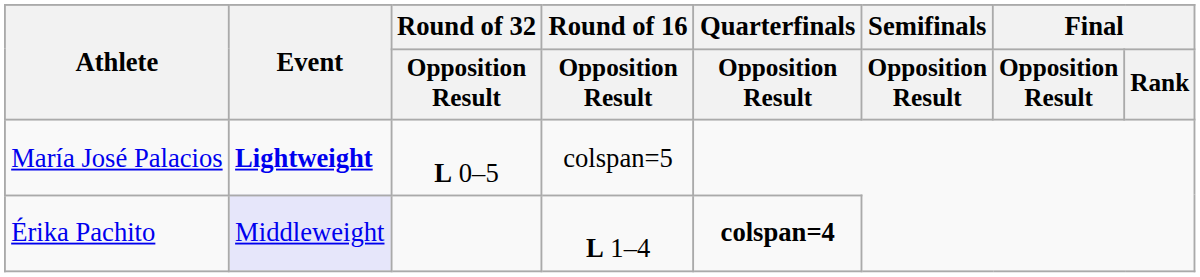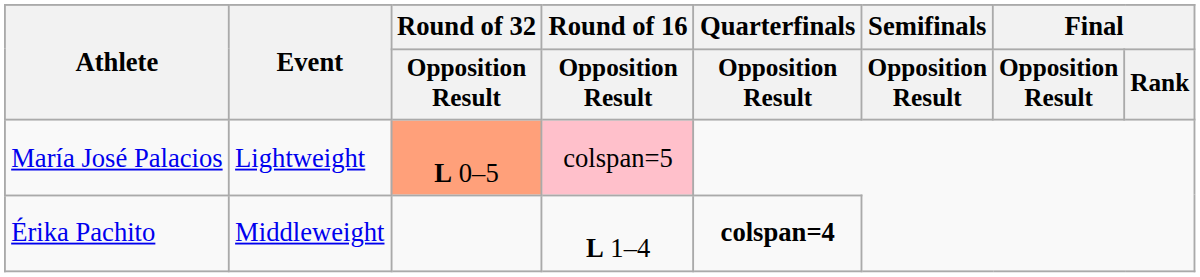(304, 157) bold -> (300, 157) normal
(467, 173) no background -> (467, 173) lightsalmon background
(618, 157) no background -> (618, 157) pink background
(310, 233) lavender background -> (310, 233) no background
